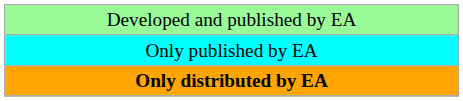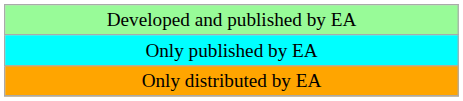(232, 80) bold -> (232, 80) normal
